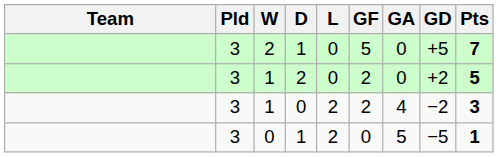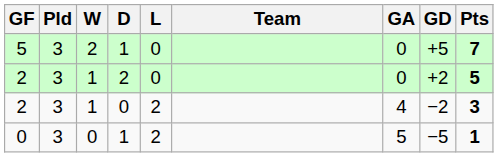columns swapped: (110, 19) <-> (366, 19)
